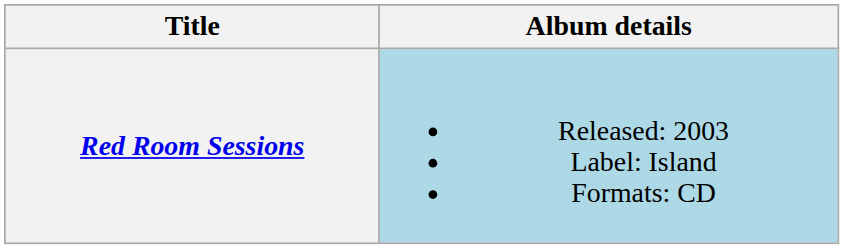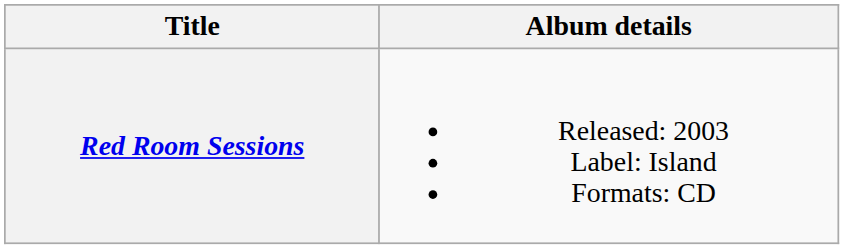(609, 162) lightblue background -> (609, 162) no background
